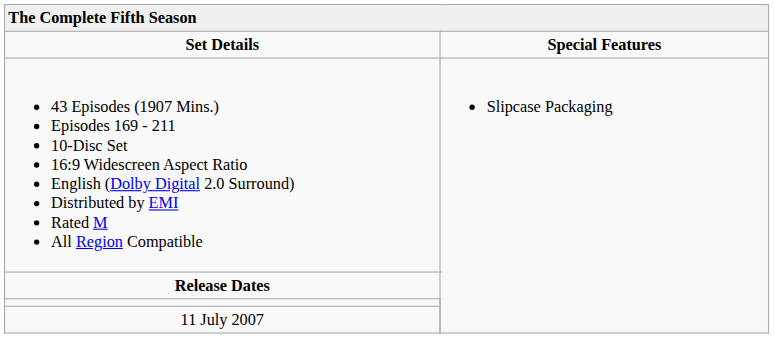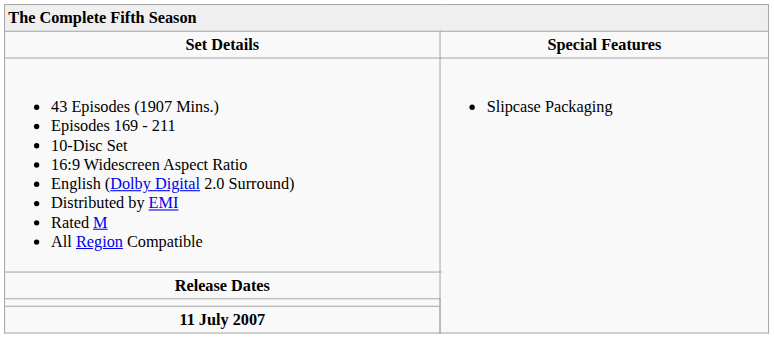(222, 319) normal -> (222, 319) bold
